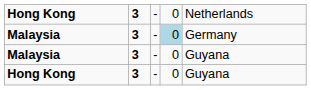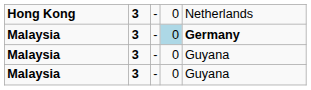(211, 34) normal -> (212, 34) bold
(41, 74) Hong Kong -> (34, 74) Malaysia
